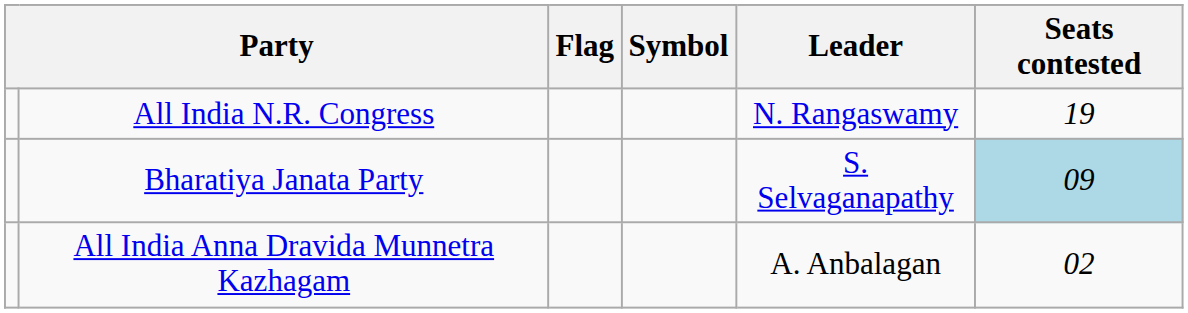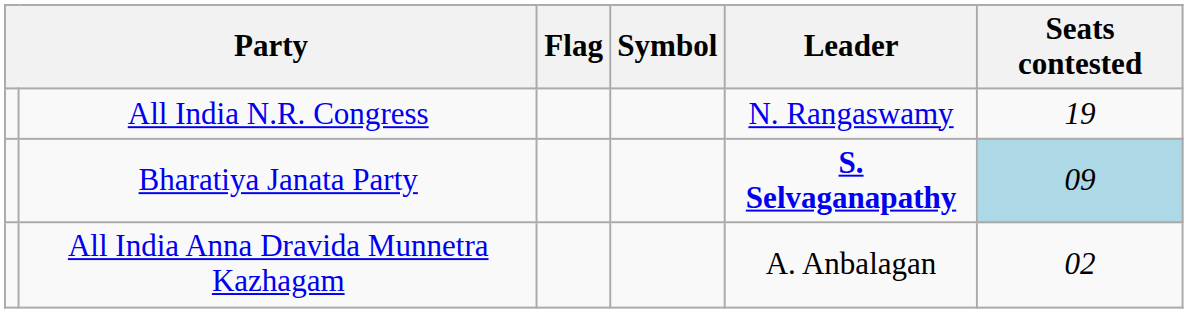(856, 179) normal -> (851, 179) bold
